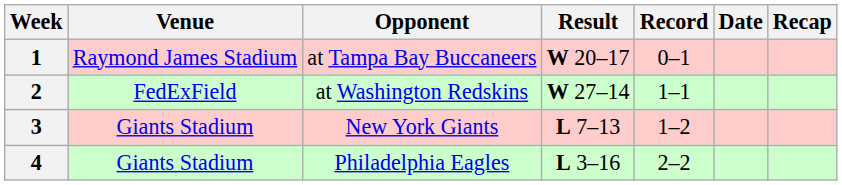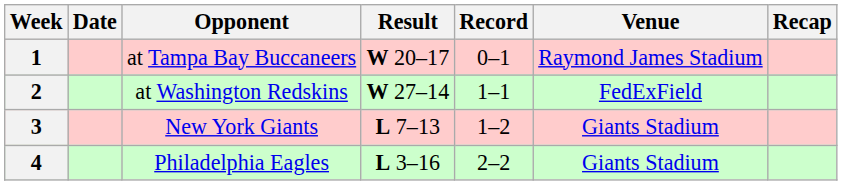columns swapped: (741, 22) <-> (185, 22)
